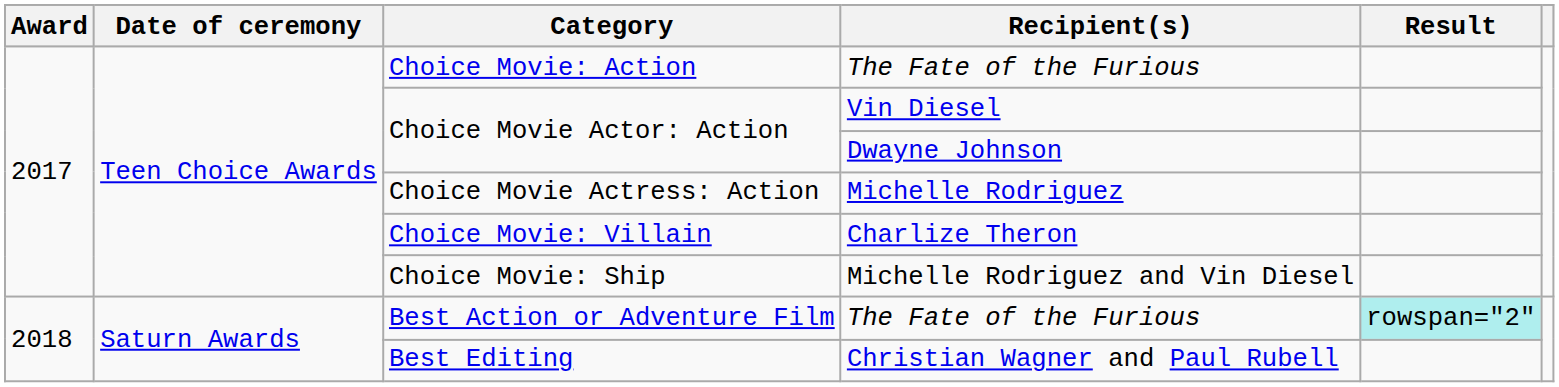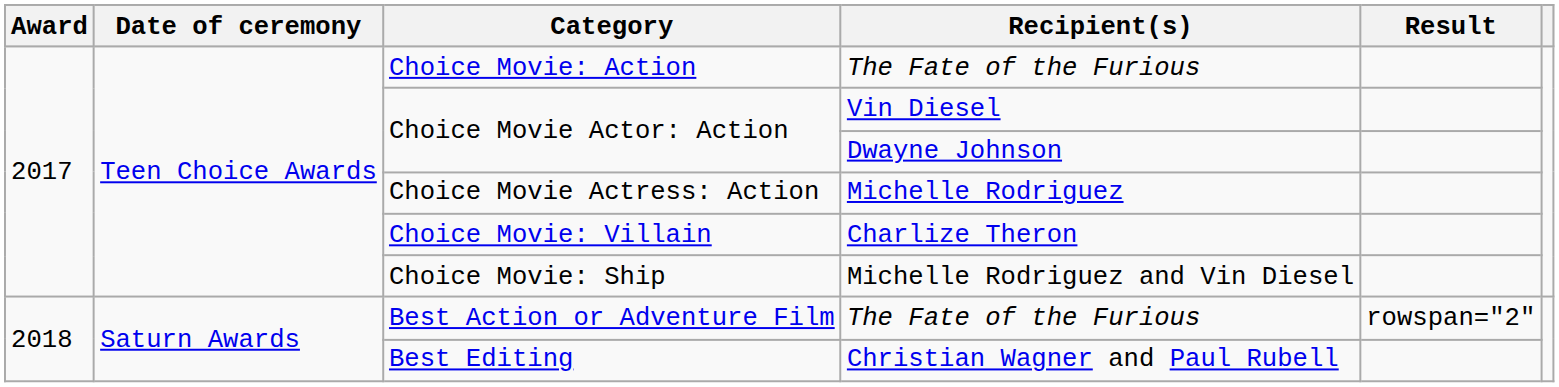(1451, 318) paleturquoise background -> (1451, 318) no background
